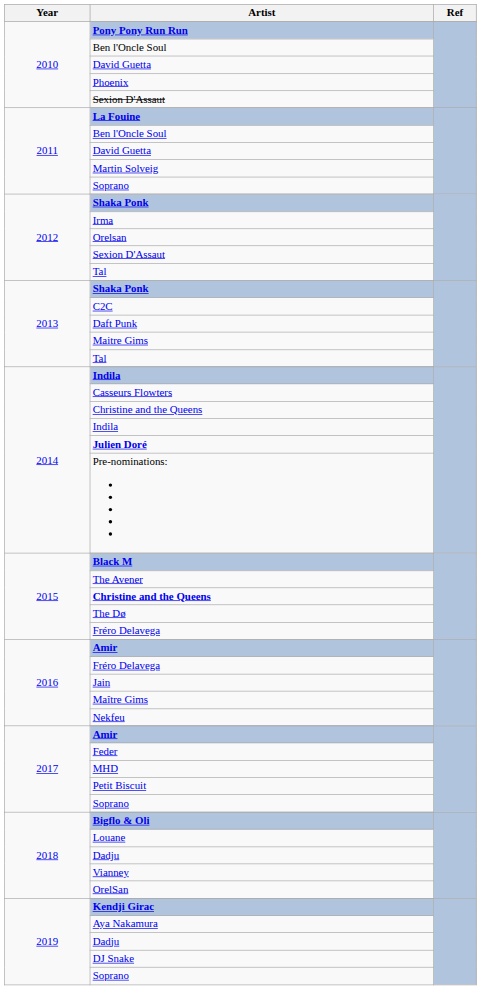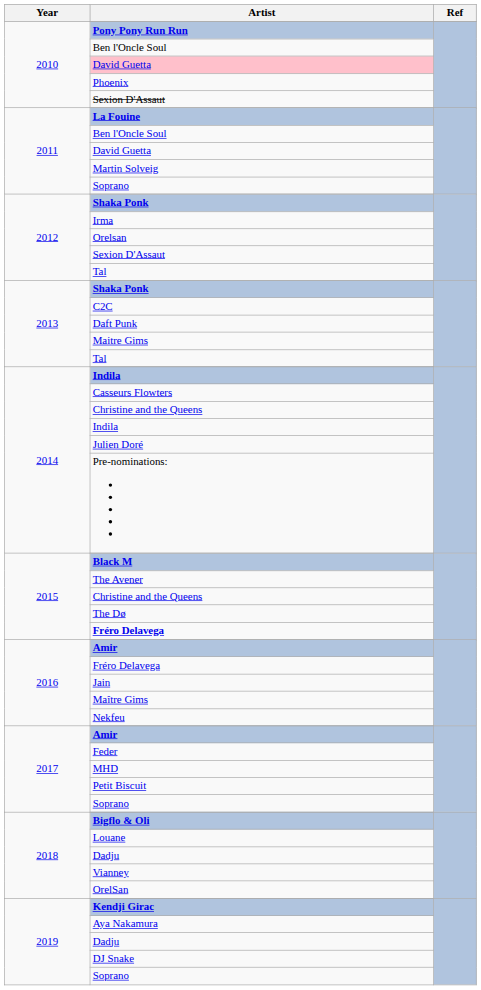(122, 64) no background -> (122, 64) pink background
(120, 444) bold -> (118, 444) normal
(152, 596) bold -> (148, 596) normal
(126, 630) normal -> (128, 630) bold
